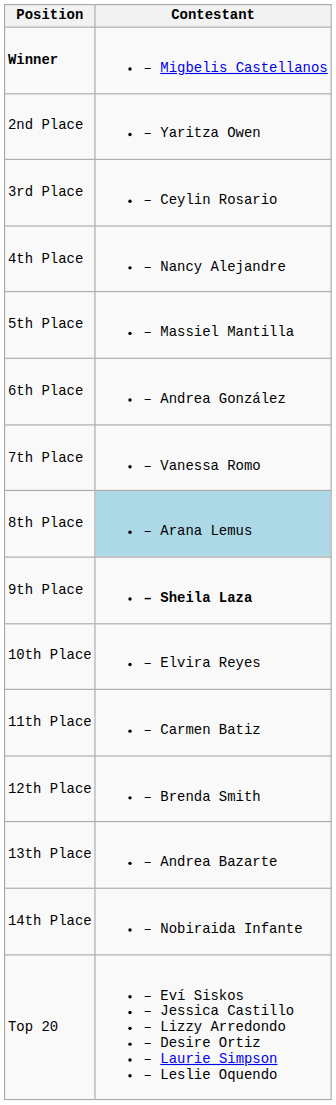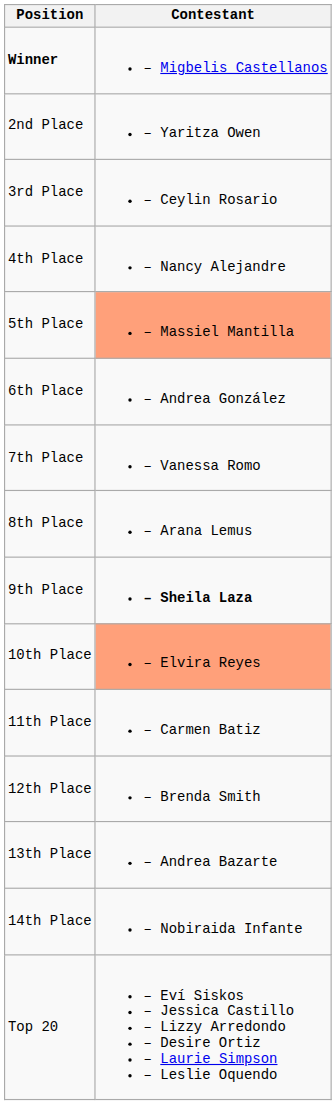(213, 333) no background -> (213, 333) lightsalmon background
(213, 532) lightblue background -> (213, 532) no background
(213, 665) no background -> (213, 665) lightsalmon background
